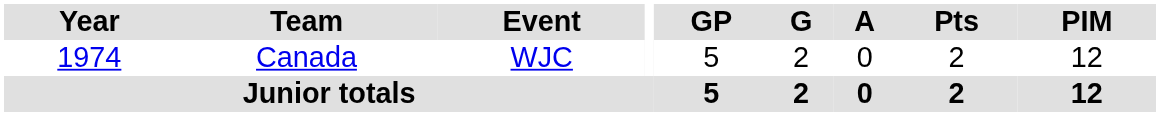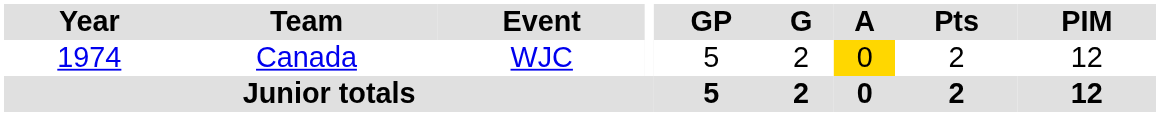(865, 57) no background -> (865, 57) gold background
